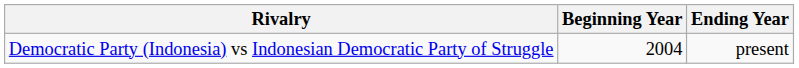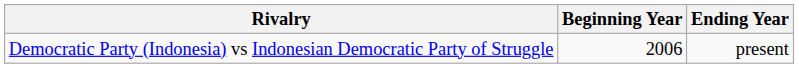(664, 48) 2004 -> (664, 48) 2006
